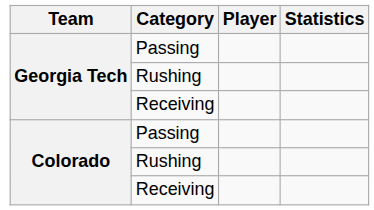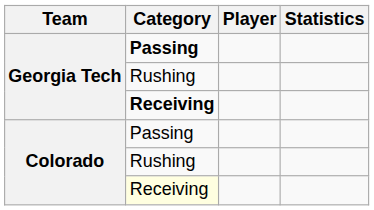(168, 48) normal -> (164, 48) bold
(175, 104) normal -> (172, 104) bold
(175, 190) no background -> (169, 190) lightyellow background
